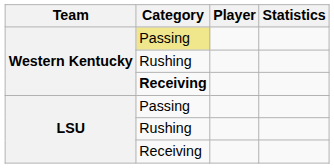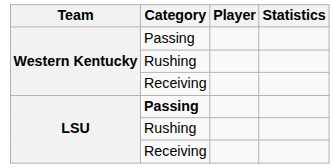(165, 38) khaki background -> (169, 38) no background
(173, 83) bold -> (175, 83) normal
(165, 106) normal -> (171, 106) bold
